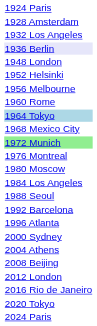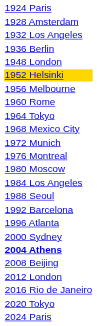(30, 48) lavender background -> (30, 48) no background
(34, 75) no background -> (34, 75) gold background
(30, 115) lightblue background -> (30, 115) no background
(33, 142) lightgreen background -> (33, 142) no background
(32, 250) normal -> (33, 250) bold
